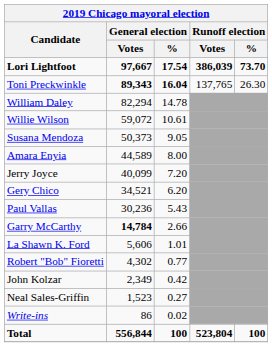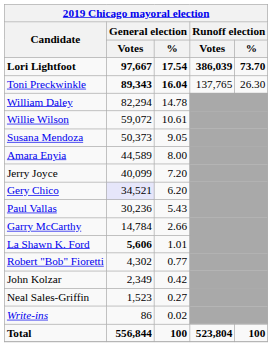(136, 191) no background -> (136, 191) lavender background
(136, 226) bold -> (136, 226) normal
(139, 244) normal -> (139, 244) bold
